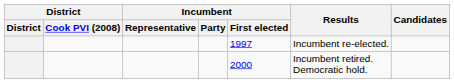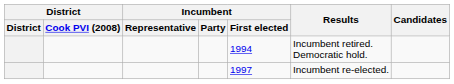(241, 43) 1997 -> (241, 49) 1994
(341, 43) Incumbent re-elected. -> (333, 49) Incumbent retired. Democratic hold.
(241, 65) 2000 -> (241, 70) 1997
(333, 65) Incumbent retired. Democratic hold. -> (341, 70) Incumbent re-elected.
